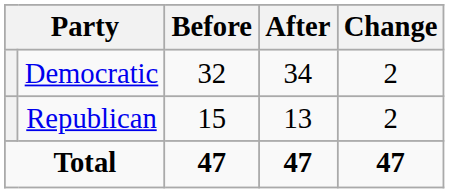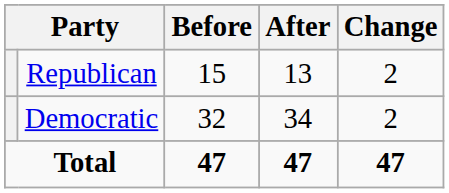rows swapped: (91, 72) <-> (91, 118)
